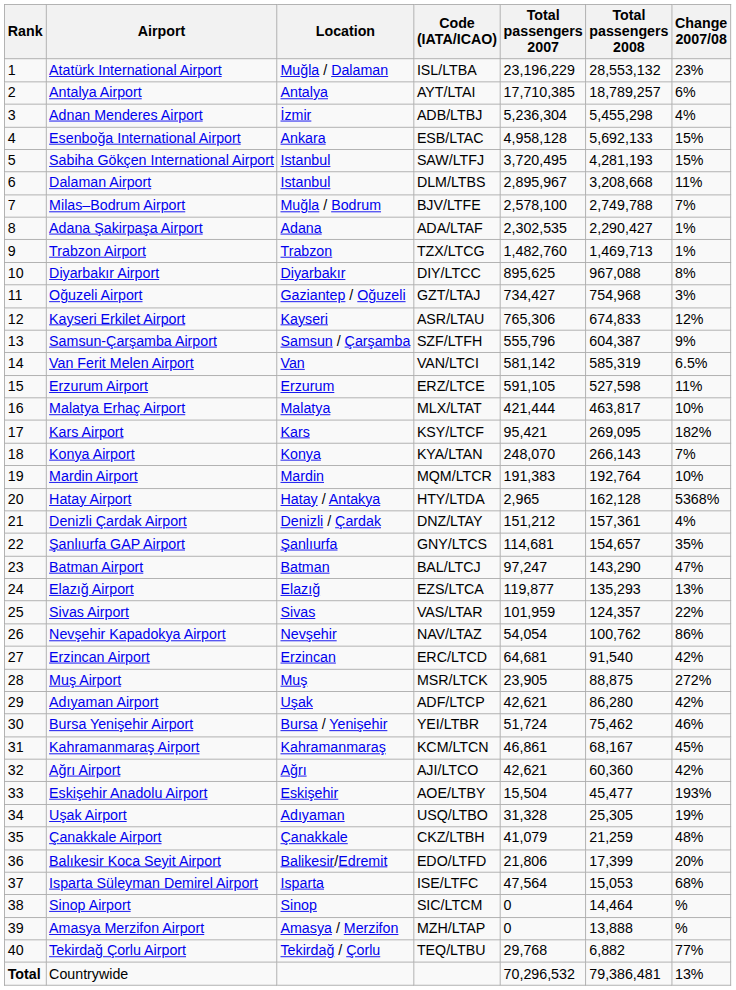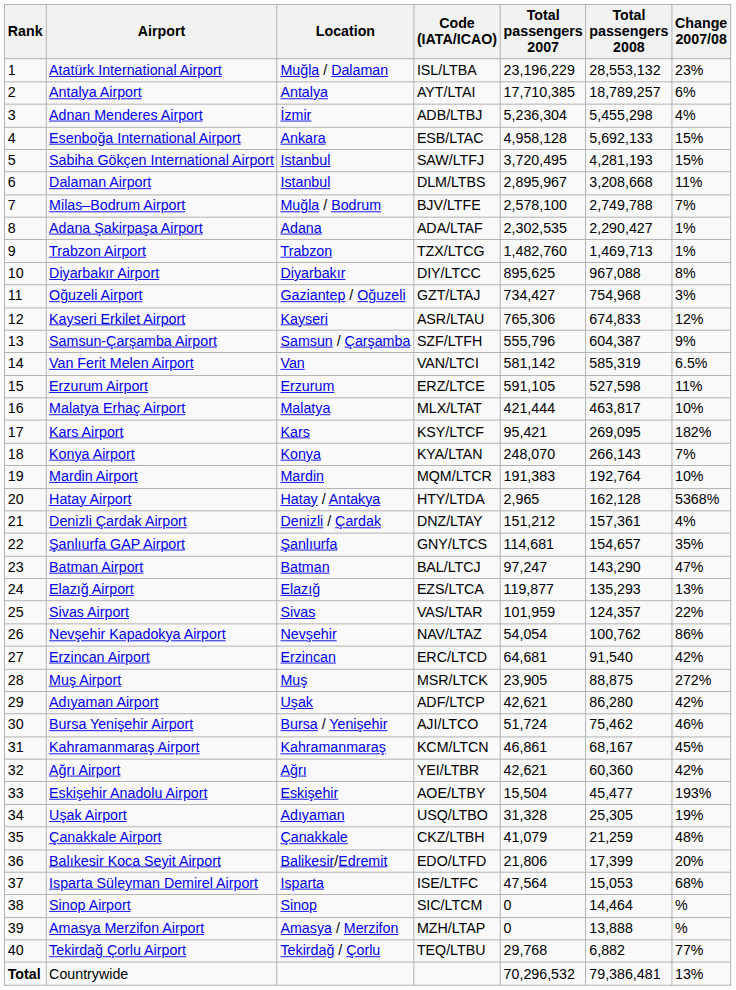(448, 725) YEI/LTBR -> (448, 725) AJI/LTCO
(448, 770) AJI/LTCO -> (448, 770) YEI/LTBR
